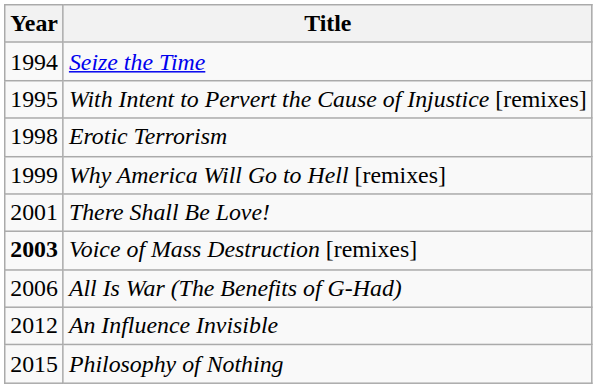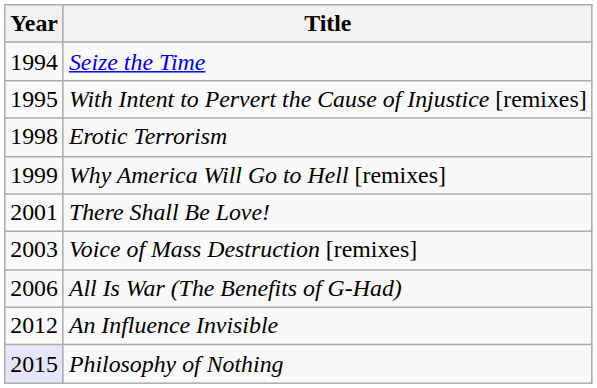(34, 250) bold -> (34, 250) normal
(34, 363) no background -> (34, 363) lavender background
